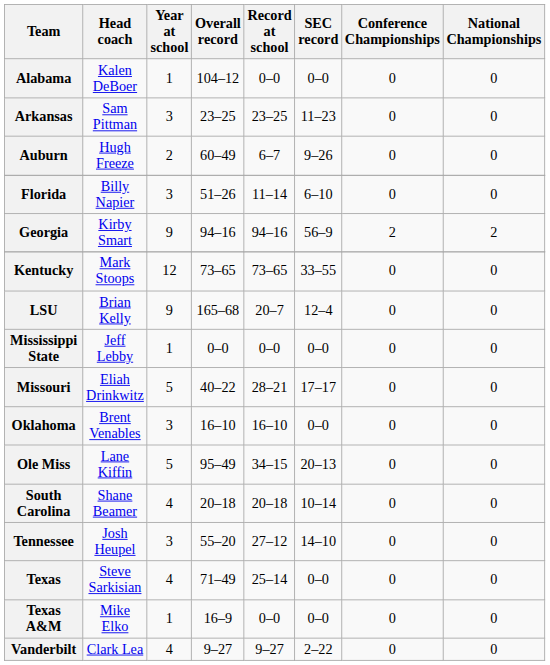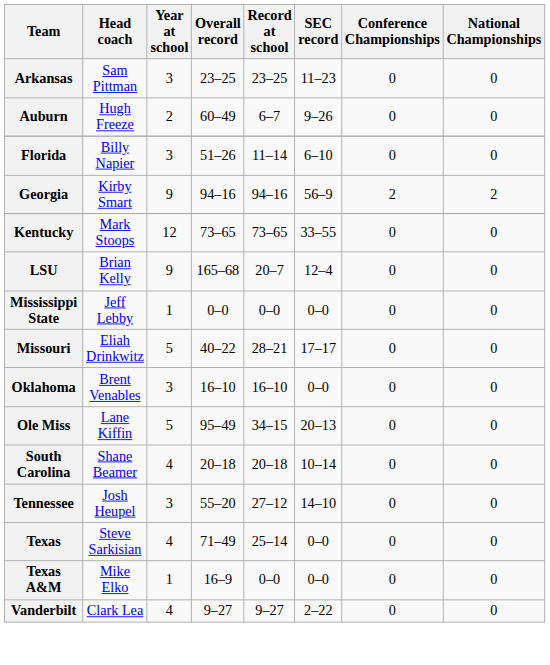- row: (44, 78)
